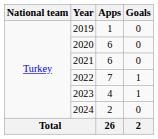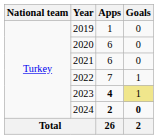(110, 93) normal -> (110, 93) bold
(138, 93) no background -> (138, 93) khaki background
(110, 110) normal -> (110, 110) bold
(138, 110) normal -> (138, 110) bold
